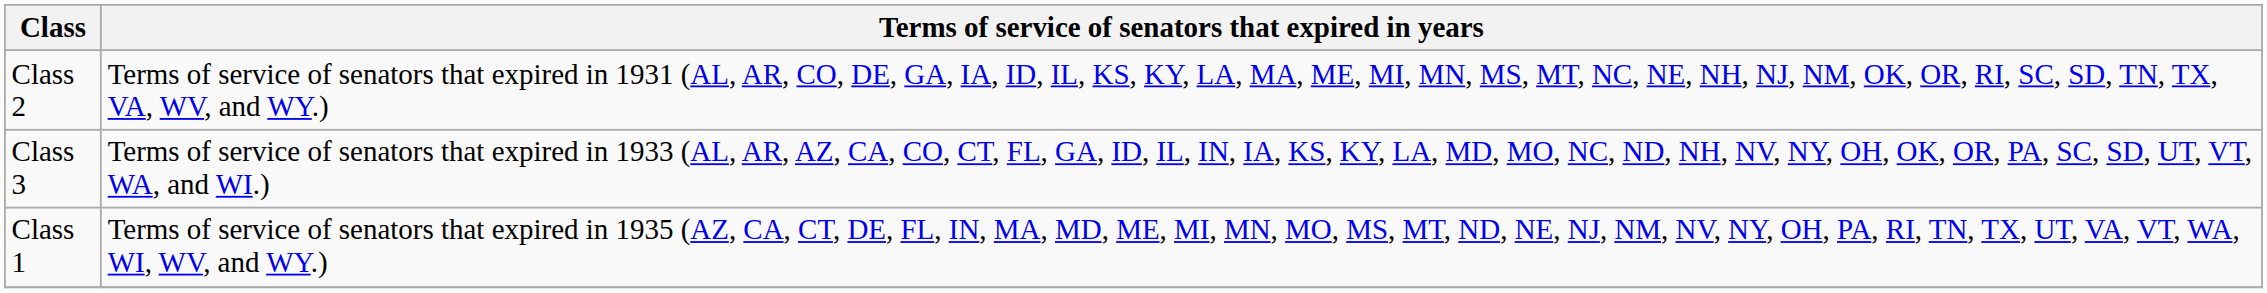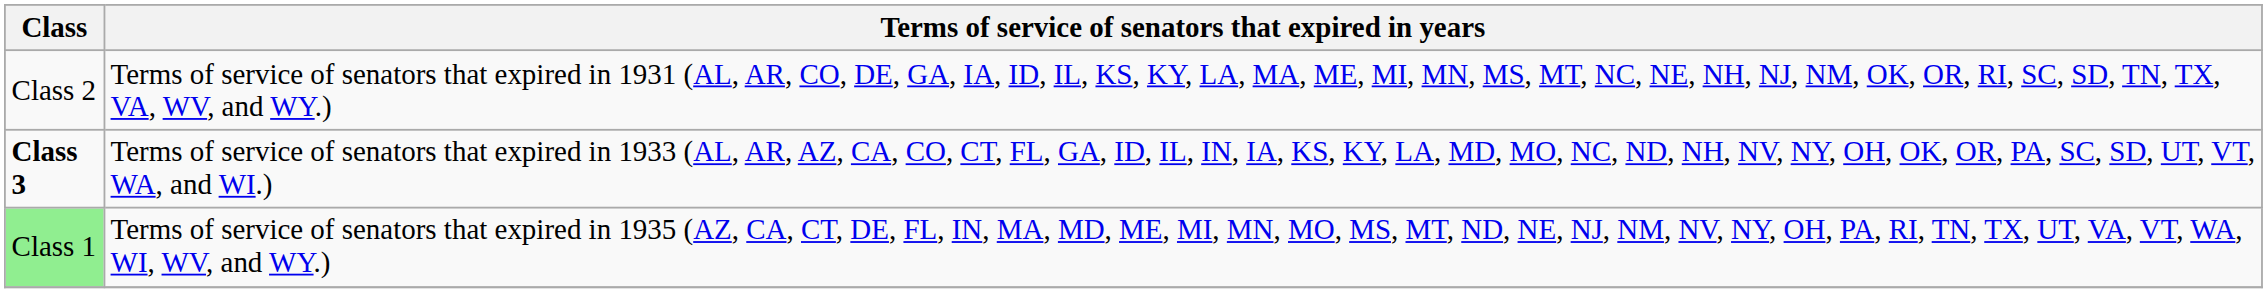(43, 168) normal -> (45, 168) bold
(43, 246) no background -> (54, 246) lightgreen background
